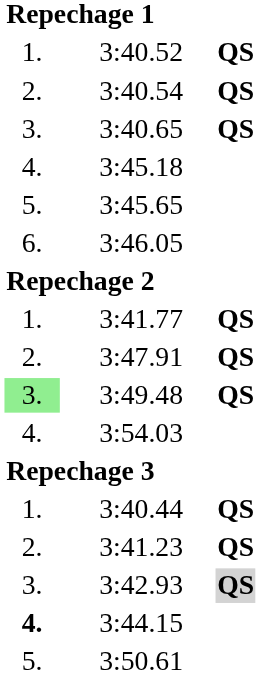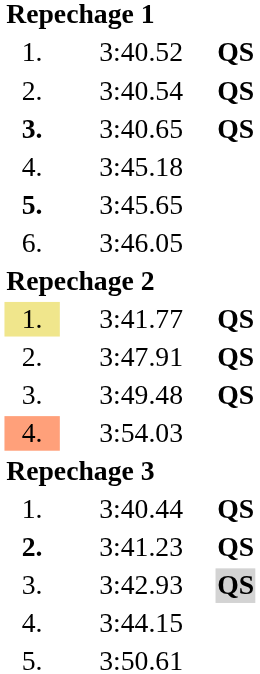(32, 128) normal -> (32, 128) bold
(32, 204) normal -> (32, 204) bold
(32, 318) no background -> (32, 318) khaki background
(32, 394) lightgreen background -> (32, 394) no background
(32, 433) no background -> (32, 433) lightsalmon background
(32, 547) normal -> (32, 547) bold
(32, 623) bold -> (32, 623) normal
